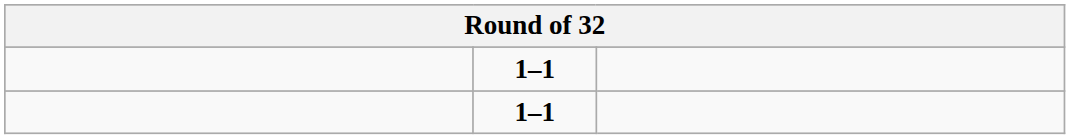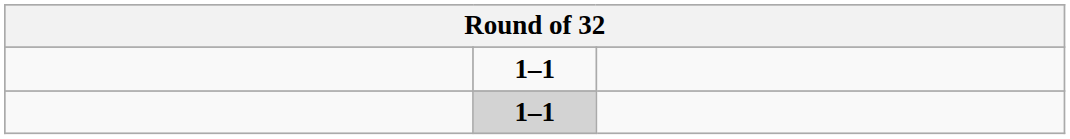(535, 111) no background -> (535, 111) lightgrey background
